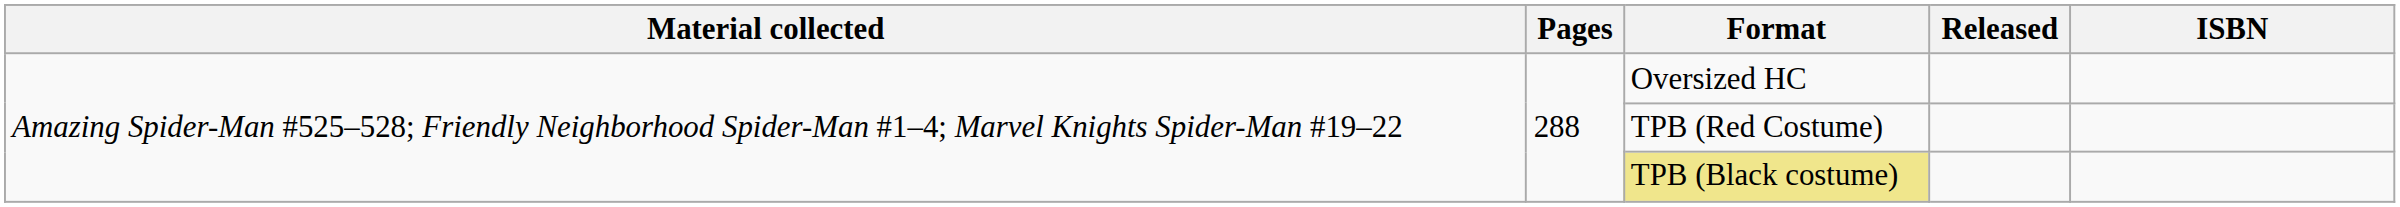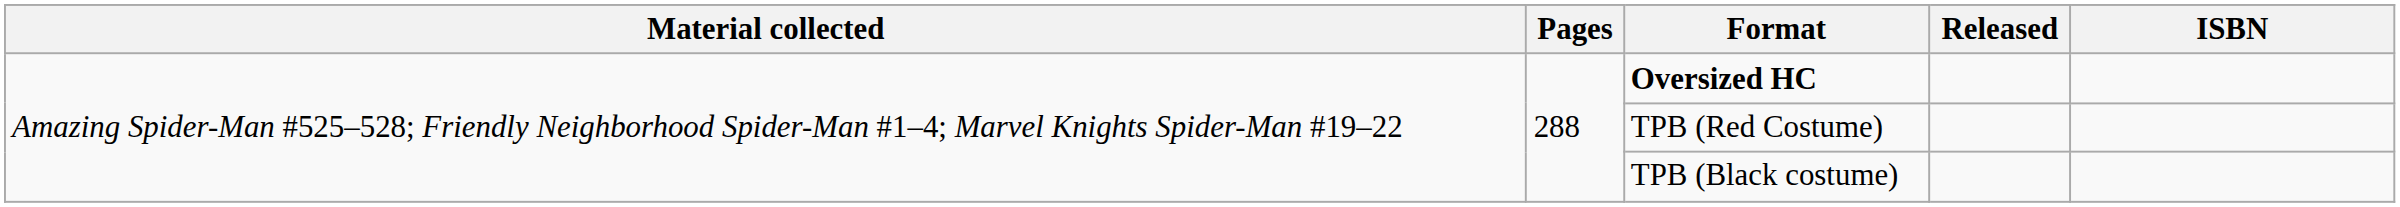(1719, 77) normal -> (1724, 77) bold
(1765, 175) khaki background -> (1765, 175) no background
